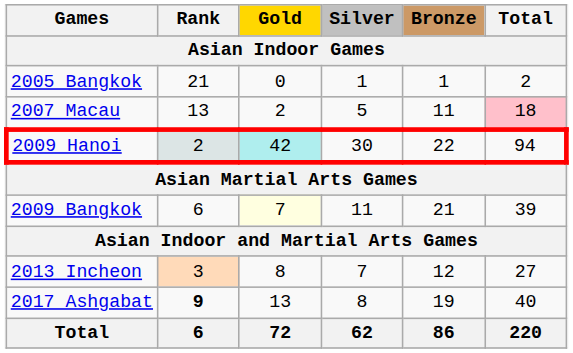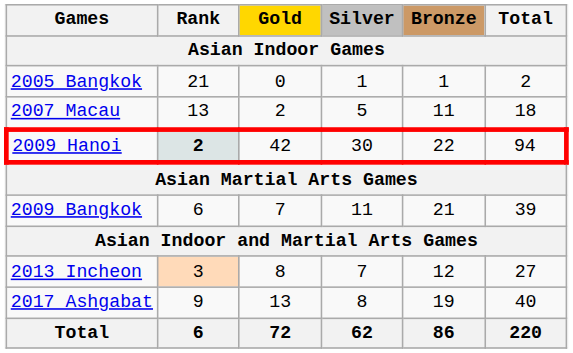(526, 112) pink background -> (526, 112) no background
(198, 146) normal -> (198, 146) bold
(280, 146) paleturquoise background -> (280, 146) no background
(280, 210) lightyellow background -> (280, 210) no background
(198, 302) bold -> (198, 302) normal
